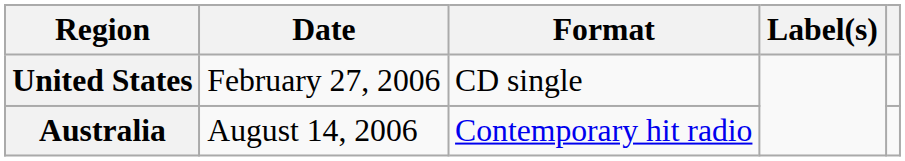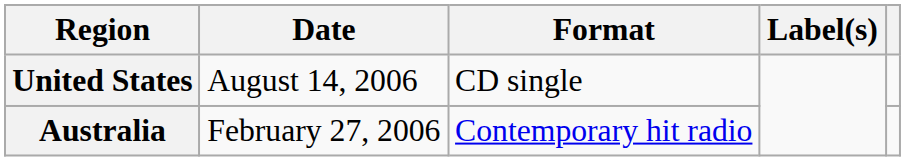(324, 79) February 27, 2006 -> (312, 79) August 14, 2006
(312, 130) August 14, 2006 -> (324, 130) February 27, 2006
